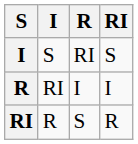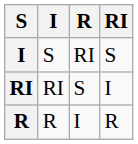(21, 88) R -> (21, 88) RI
(77, 88) I -> (79, 88) S
(21, 121) RI -> (21, 121) R
(79, 121) S -> (77, 121) I
